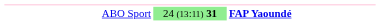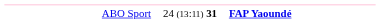(190, 13) lightgreen background -> (190, 13) no background
